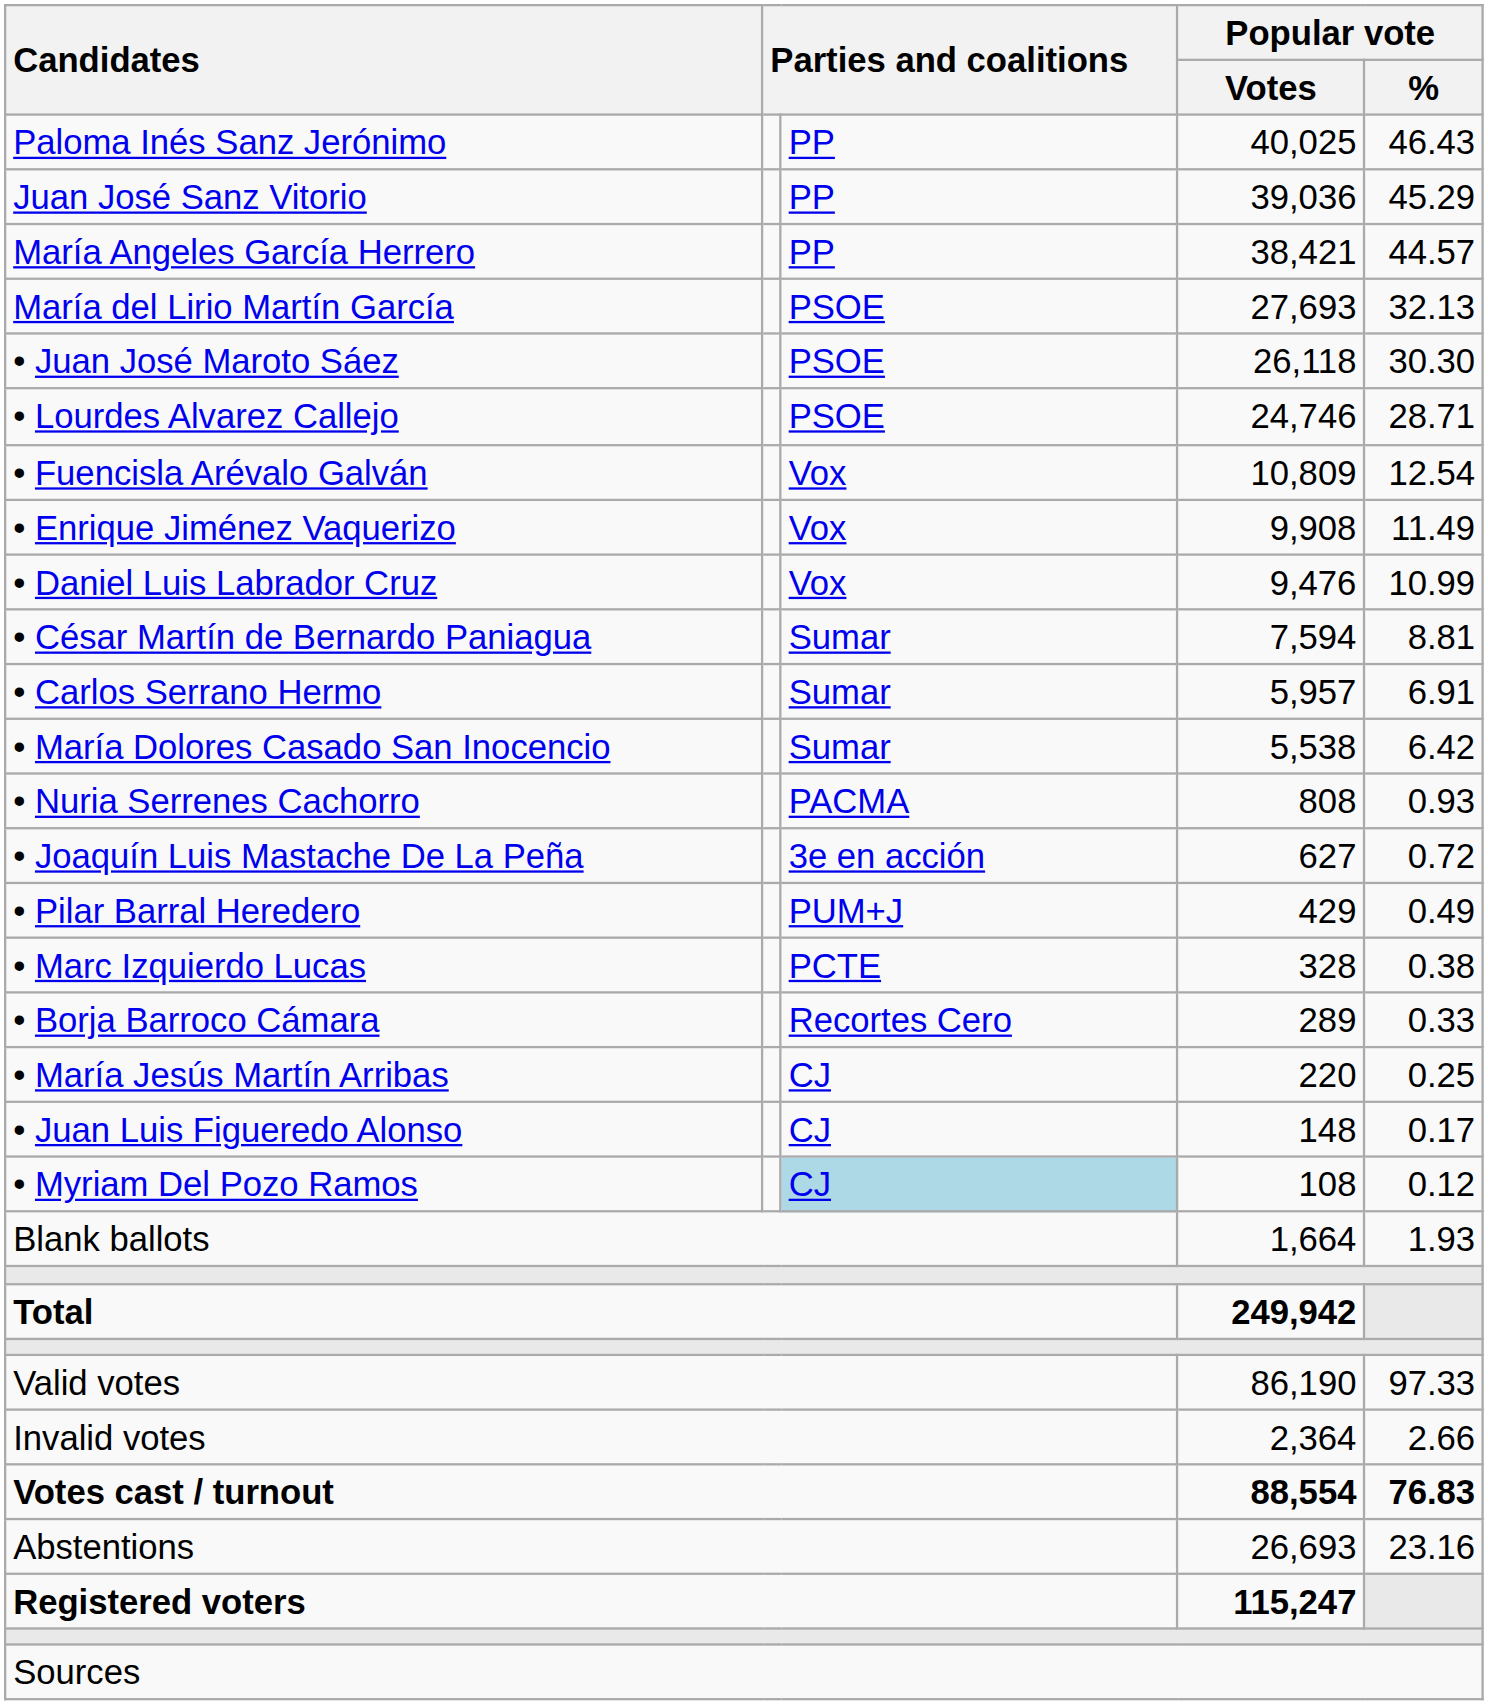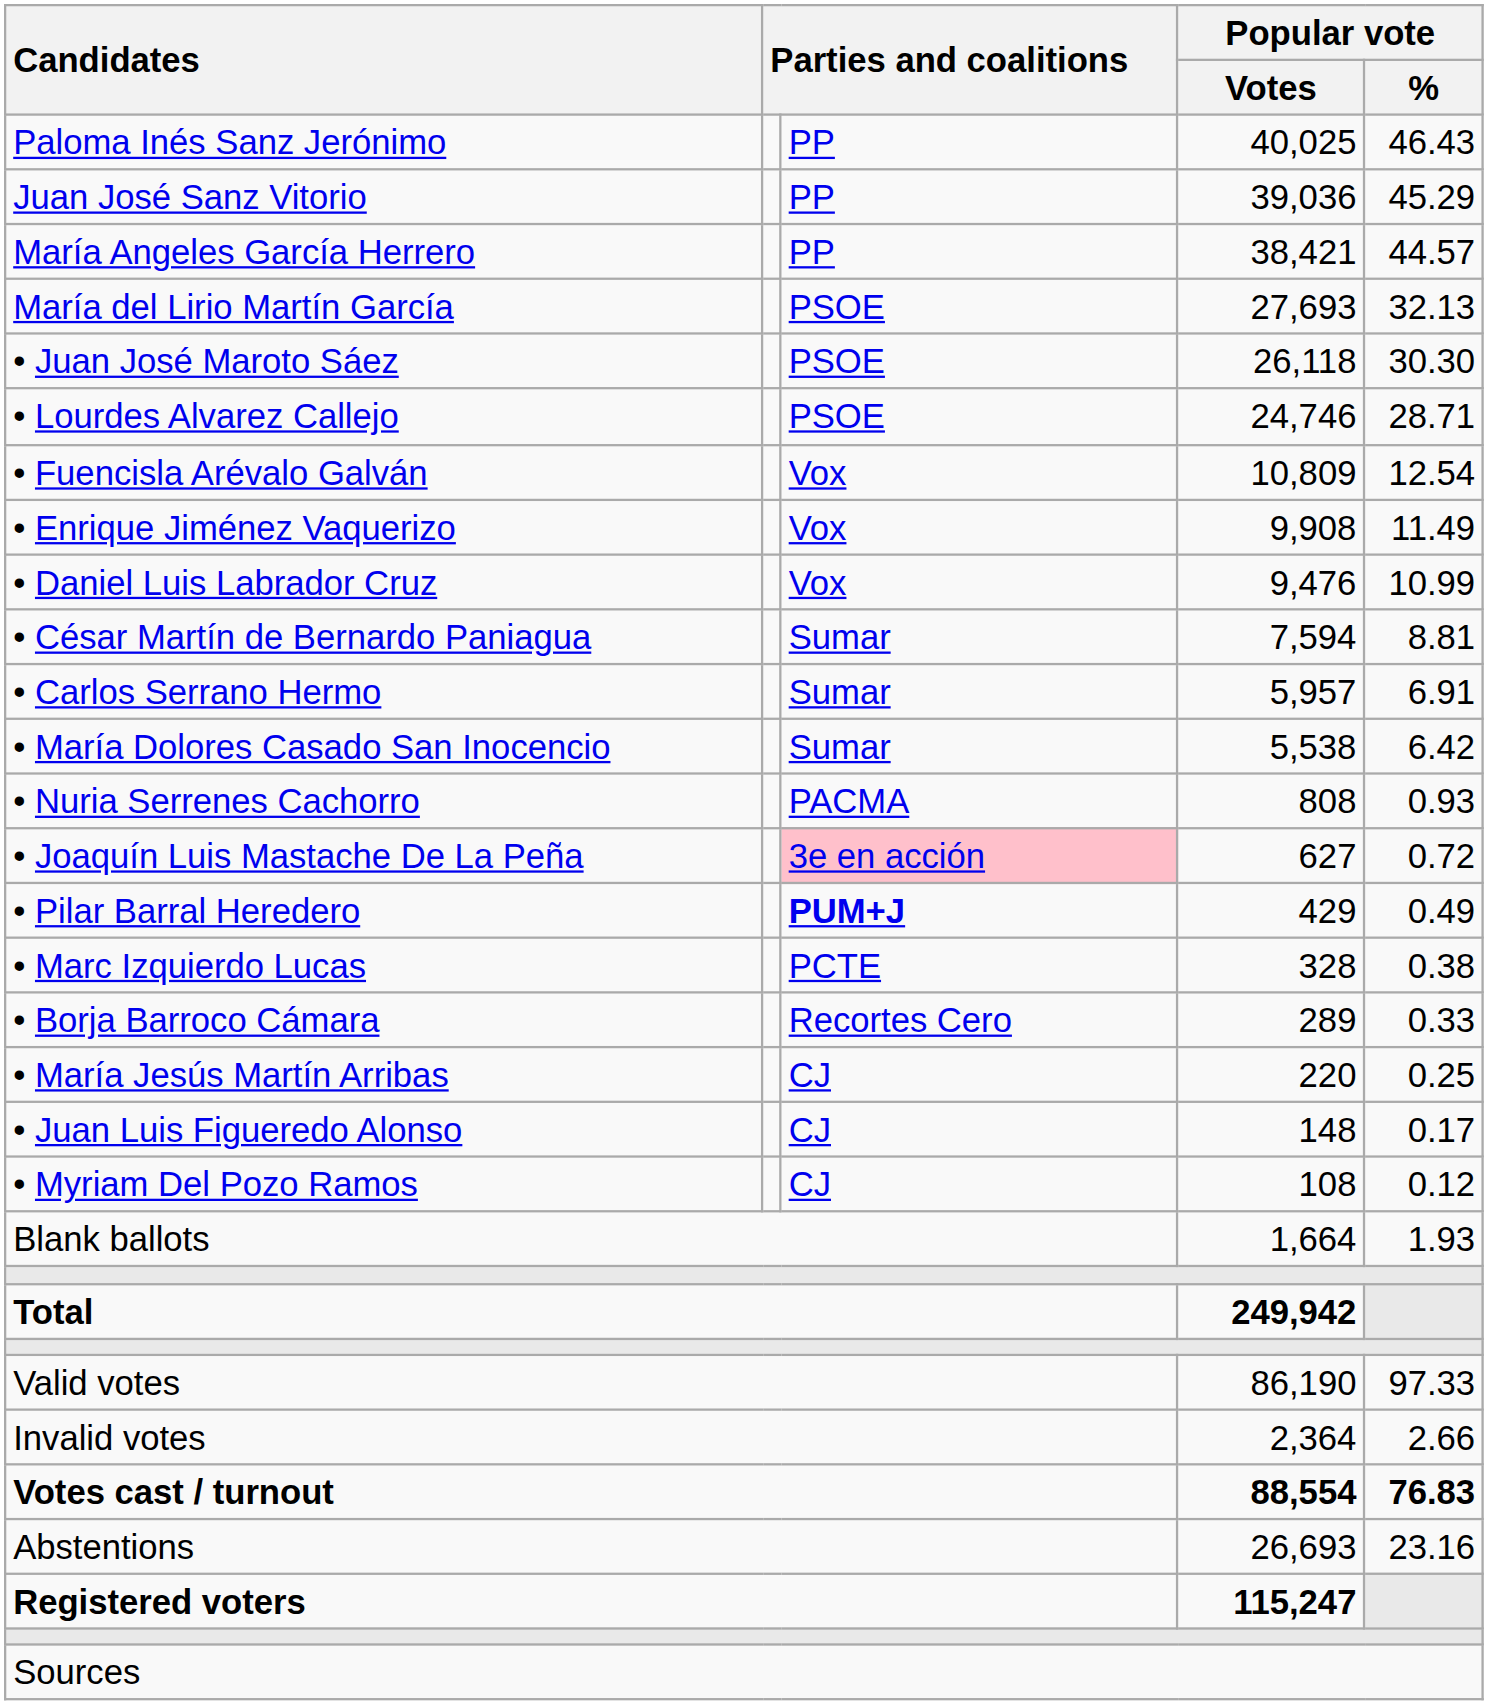(887, 856) no background -> (887, 856) pink background
(846, 911) normal -> (847, 911) bold
(810, 1185) lightblue background -> (810, 1185) no background
